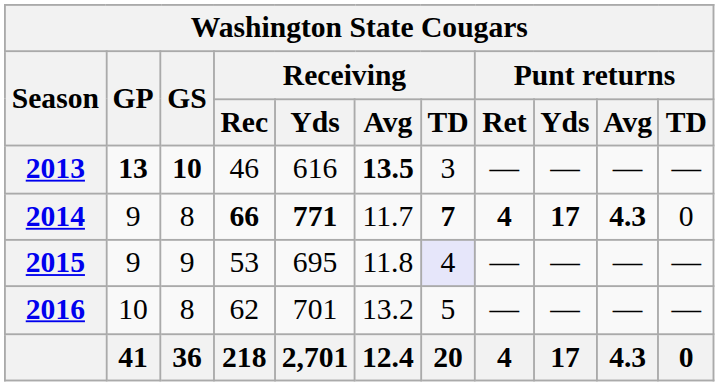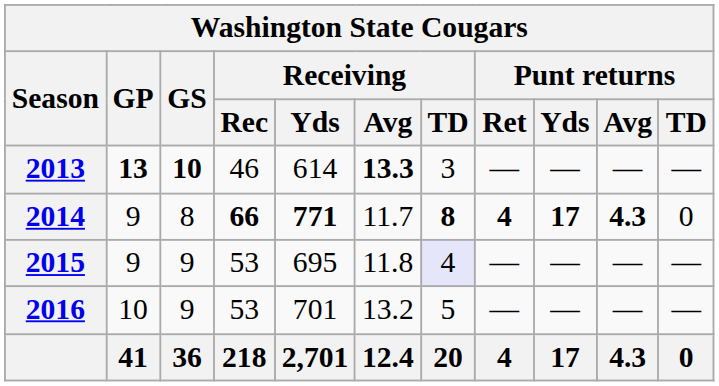(315, 168) 616 -> (315, 168) 614
(388, 168) 13.5 -> (388, 168) 13.3
(448, 215) 7 -> (448, 215) 8
(187, 309) 8 -> (187, 309) 9
(244, 309) 62 -> (244, 309) 53
